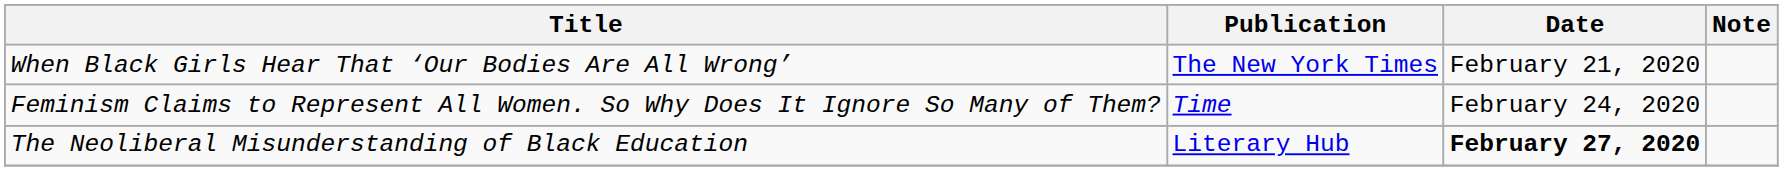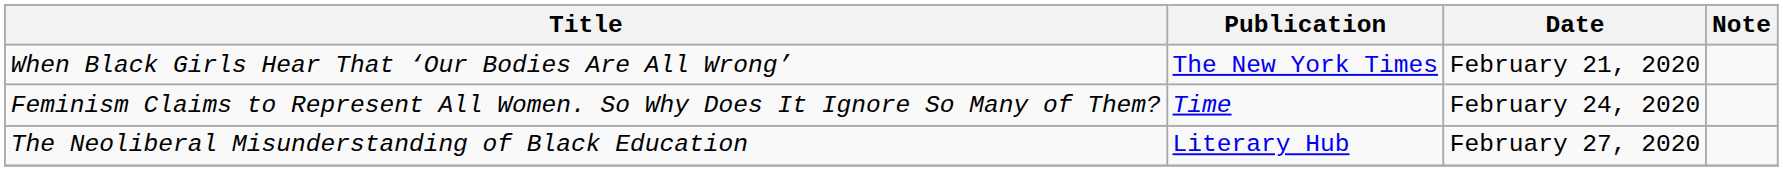(1575, 145) bold -> (1575, 145) normal
